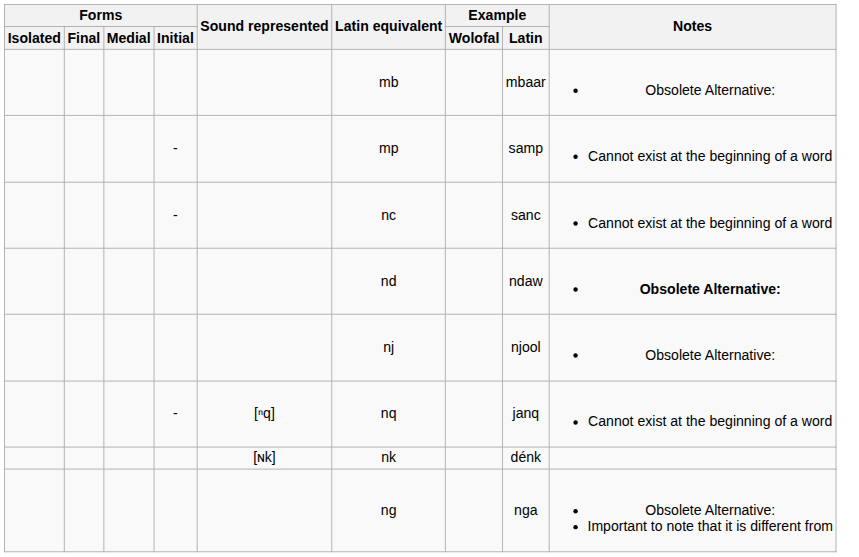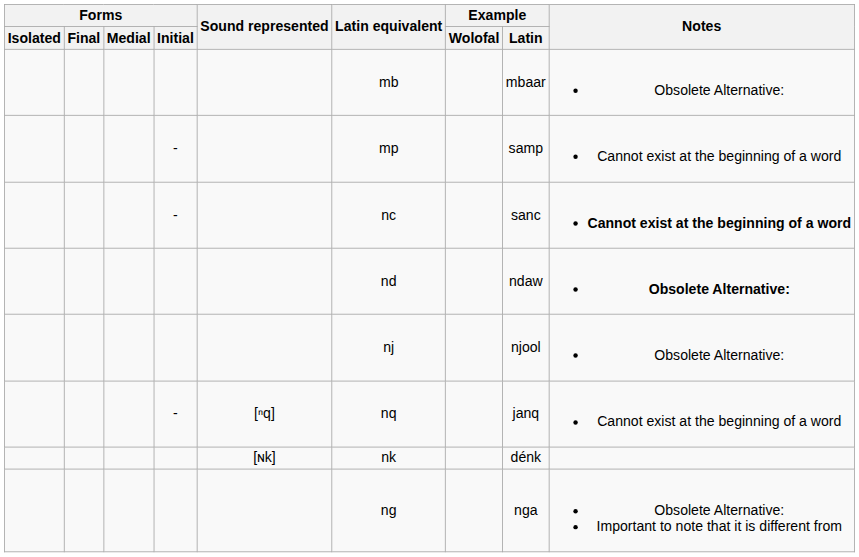(693, 223) normal -> (702, 223) bold
